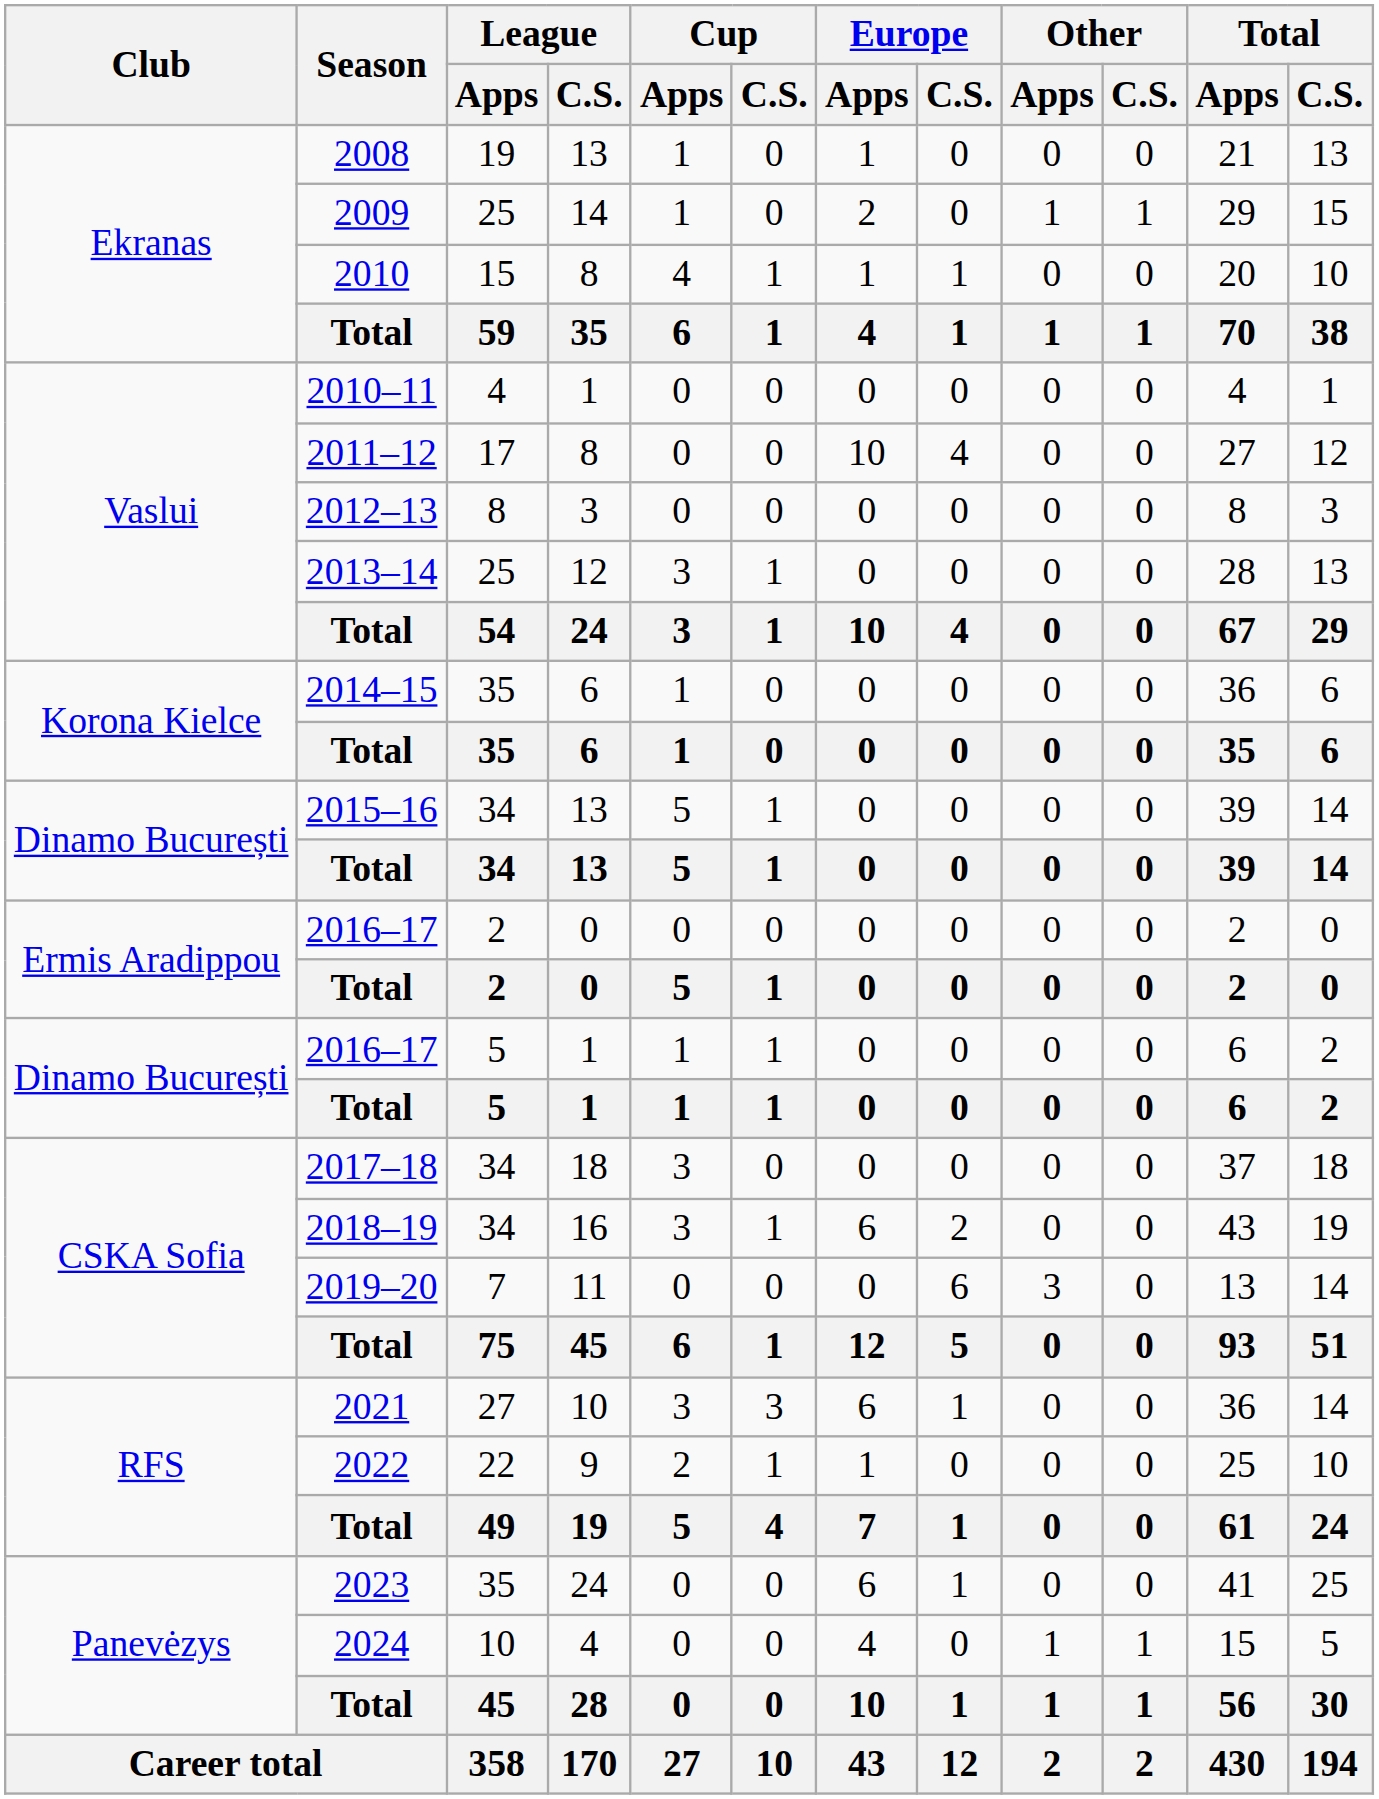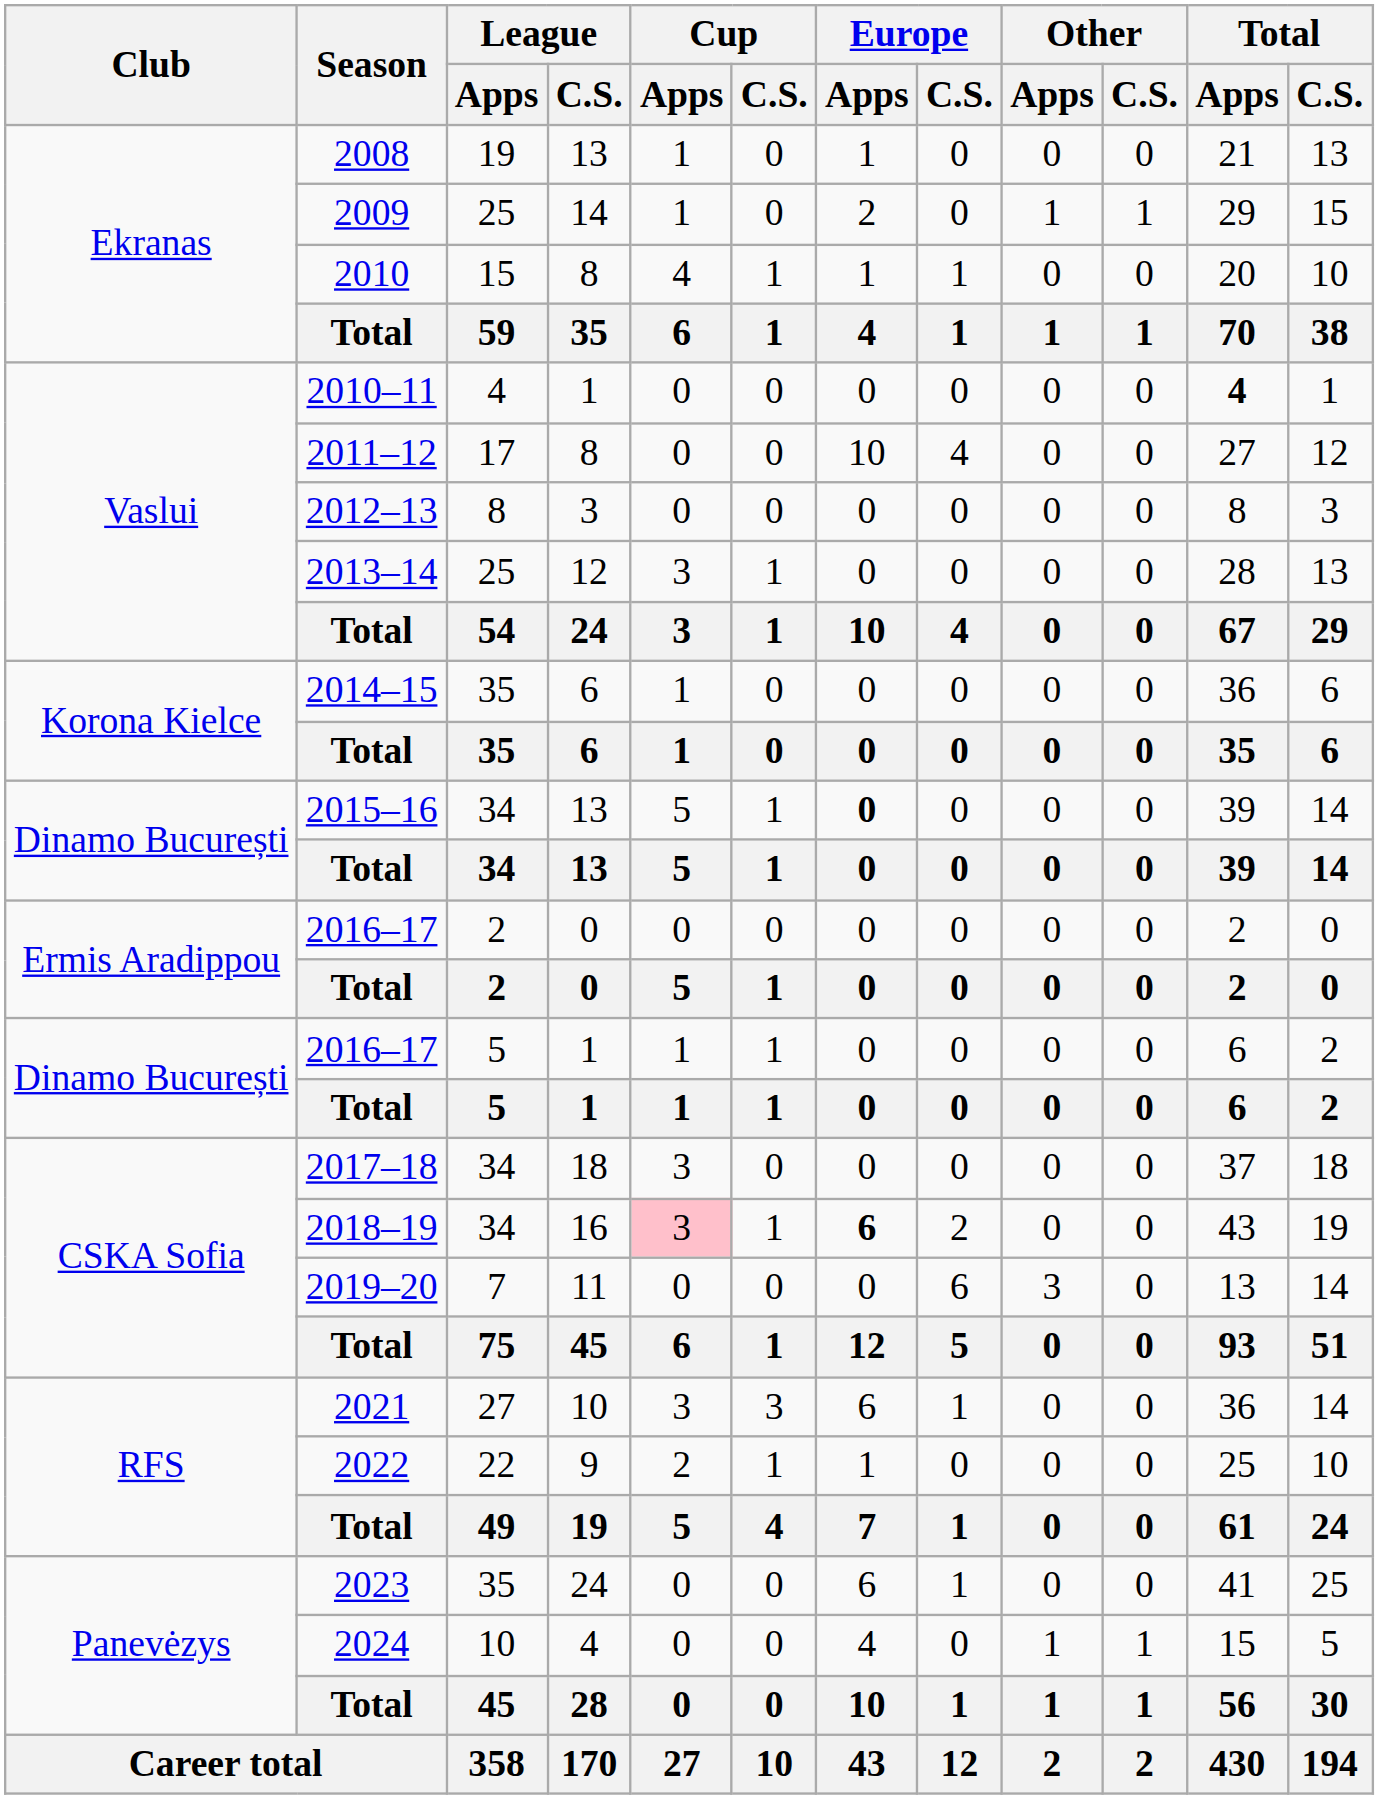(1237, 392) normal -> (1237, 392) bold
(867, 809) normal -> (867, 809) bold
(682, 1226) no background -> (682, 1226) pink background
(867, 1226) normal -> (867, 1226) bold
